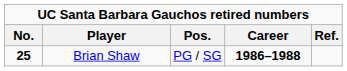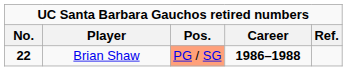(24, 55) 25 -> (24, 55) 22
(197, 55) no background -> (197, 55) lightsalmon background
